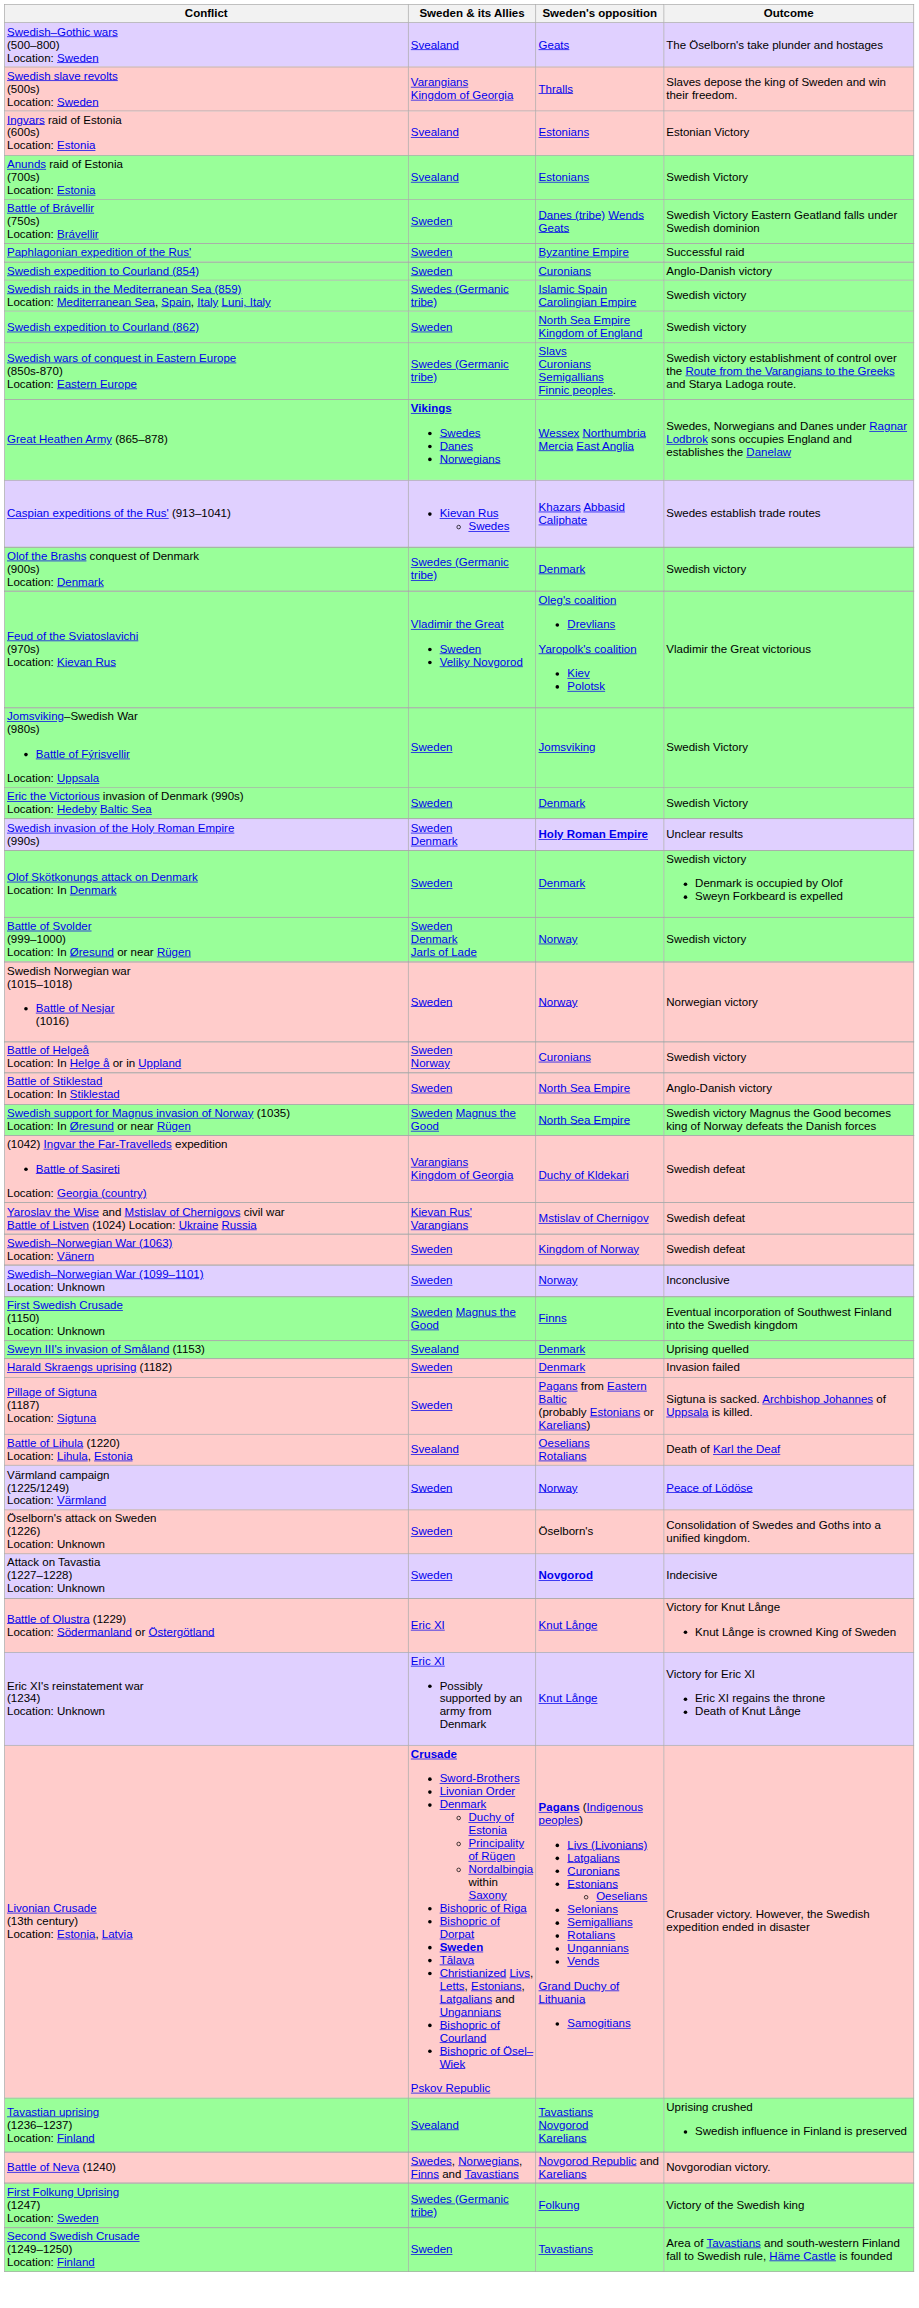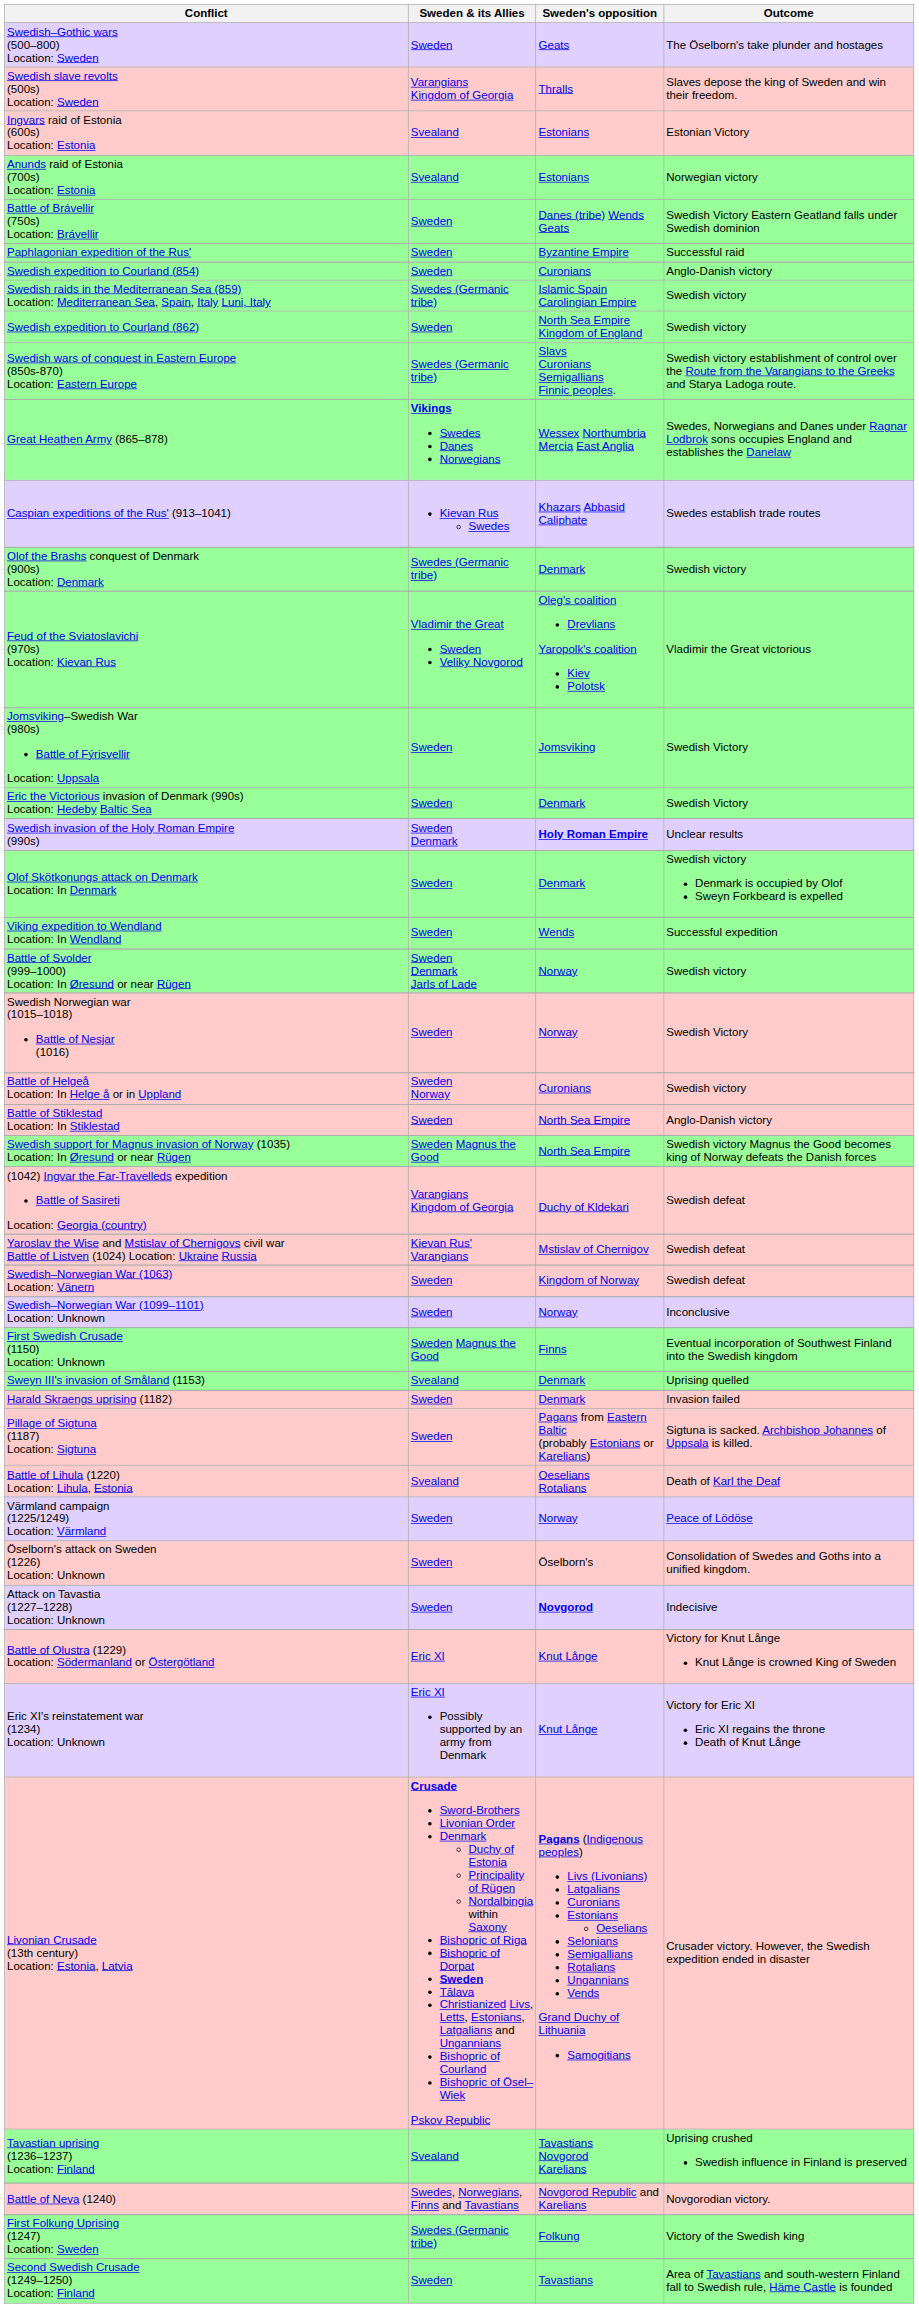(435, 44) Svealand -> (432, 44) Sweden
(707, 177) Swedish Victory -> (712, 177) Norwegian victory
+ row: (84, 933)
(712, 1001) Norwegian victory -> (707, 1033) Swedish Victory
